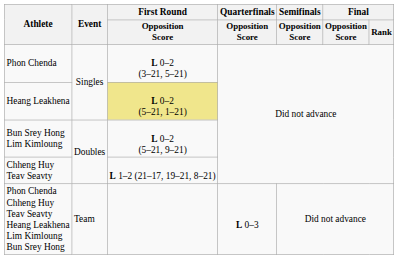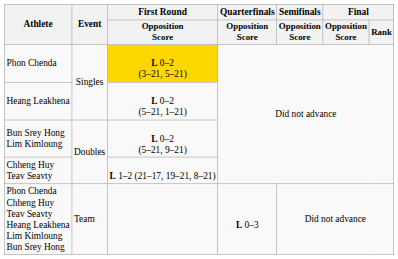(163, 69) no background -> (163, 69) gold background
(163, 107) khaki background -> (163, 107) no background
